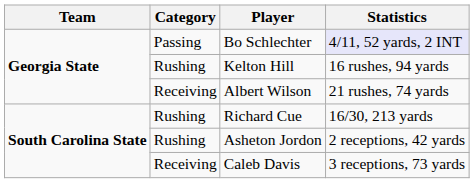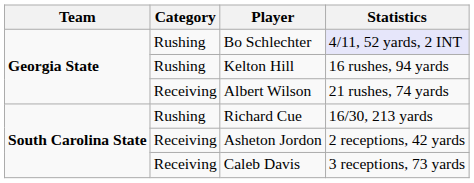(177, 41) Passing -> (180, 41) Rushing
(180, 140) Rushing -> (185, 140) Receiving
